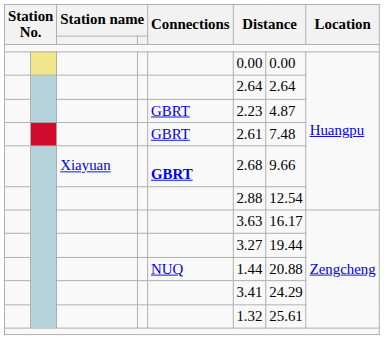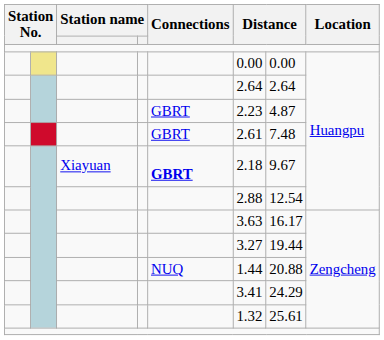(249, 166) 2.68 -> (249, 166) 2.18
(282, 166) 9.66 -> (282, 166) 9.67
